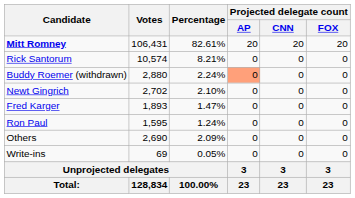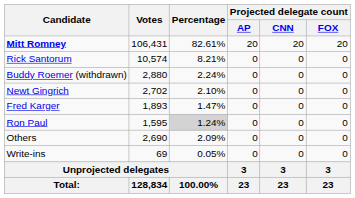(255, 75) lightsalmon background -> (255, 75) no background
(211, 122) no background -> (211, 122) lightgrey background
